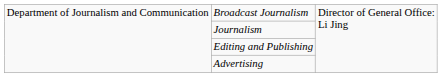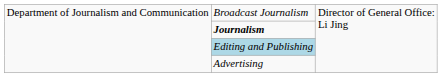(238, 30) normal -> (239, 30) bold
(263, 47) no background -> (263, 47) lightblue background
